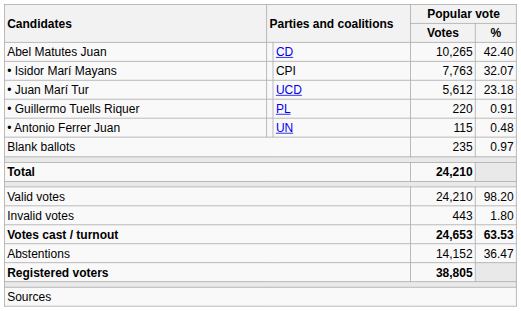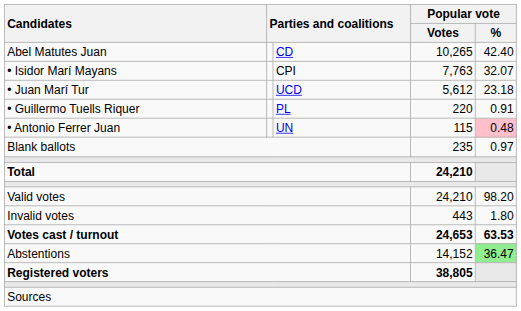(502, 128) no background -> (502, 128) pink background
(499, 253) no background -> (499, 253) lightgreen background
